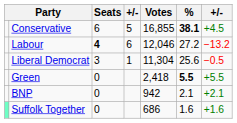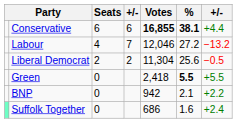(129, 28) 5 -> (129, 28) 6
(159, 28) normal -> (159, 28) bold
(214, 28) +4.5 -> (214, 28) +4.4
(97, 45) bold -> (97, 45) normal
(129, 45) 6 -> (129, 45) 7
(97, 61) 3 -> (97, 61) 2
(129, 61) 1 -> (129, 61) 2
(214, 93) +2.1 -> (214, 93) +2.2
(214, 110) +1.6 -> (214, 110) +2.4
